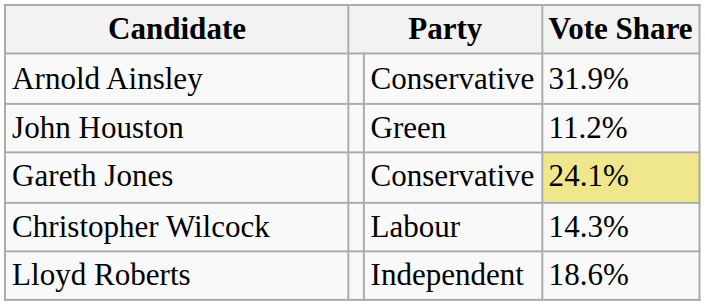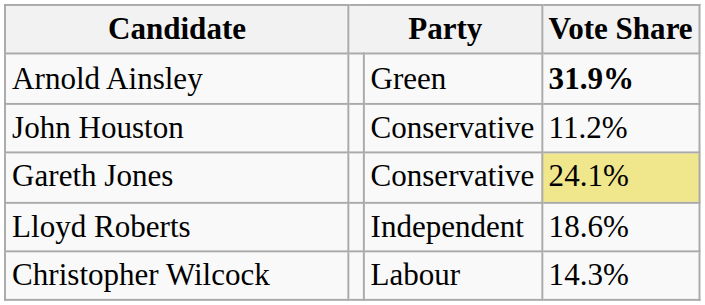(452, 78) Conservative -> (408, 78) Green
(589, 78) normal -> (591, 78) bold
(408, 127) Green -> (452, 127) Conservative
rows swapped: (101, 275) <-> (141, 226)
